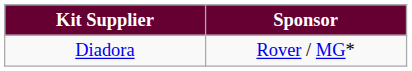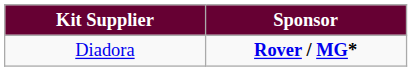(306, 50) normal -> (306, 50) bold
